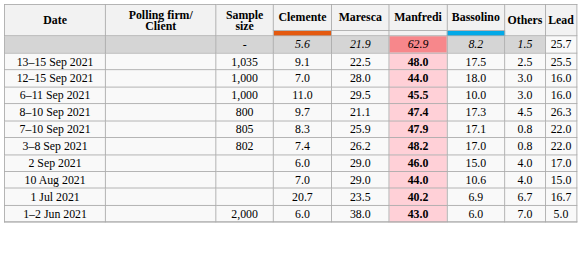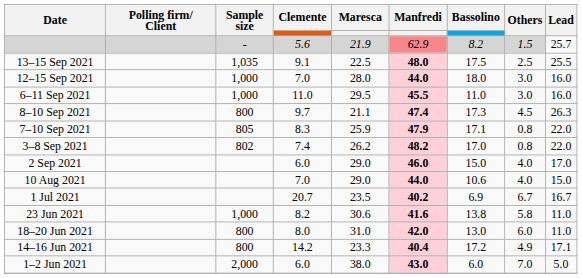(476, 95) 10.0 -> (476, 95) 11.0
+ row: (55, 213)
+ row: (55, 230)
+ row: (55, 247)
